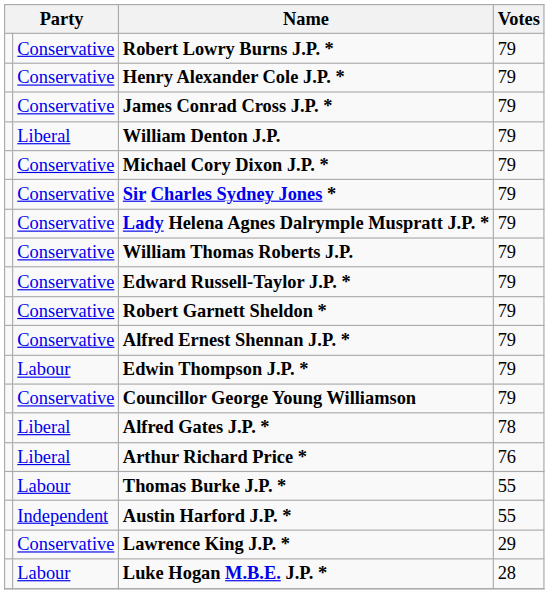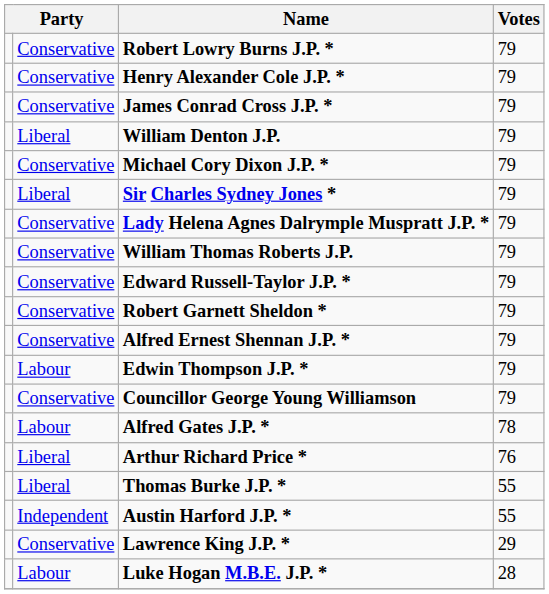(66, 194) Conservative -> (44, 194) Liberal
(44, 427) Liberal -> (44, 427) Labour
(44, 485) Labour -> (44, 485) Liberal
